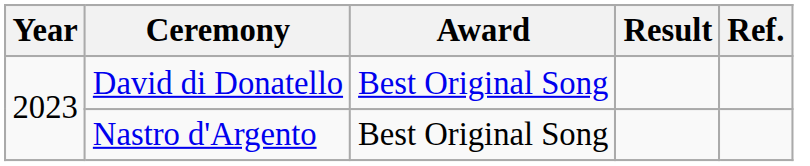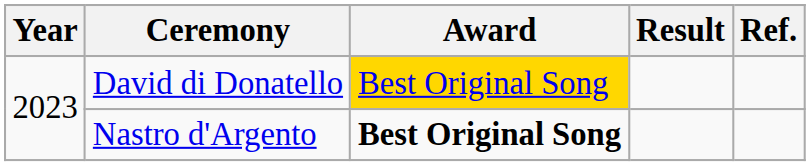(483, 82) no background -> (483, 82) gold background
(483, 133) normal -> (490, 133) bold
